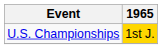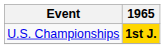(140, 33) normal -> (141, 33) bold
